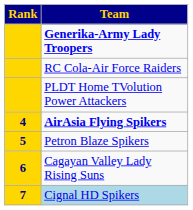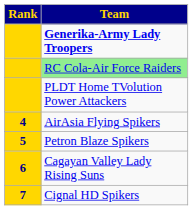(113, 68) no background -> (113, 68) lightgreen background
(105, 121) bold -> (102, 121) normal
(92, 195) lightblue background -> (92, 195) no background
